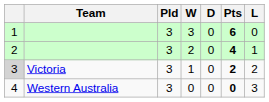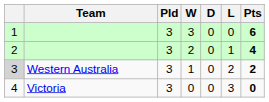columns swapped: (255, 13) <-> (233, 13)
(46, 69) Victoria -> (73, 69) Western Australia
(73, 87) Western Australia -> (46, 87) Victoria
